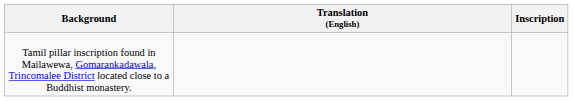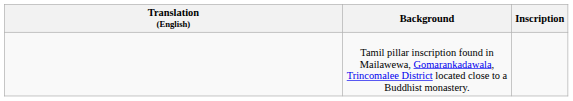columns swapped: (89, 18) <-> (342, 18)
